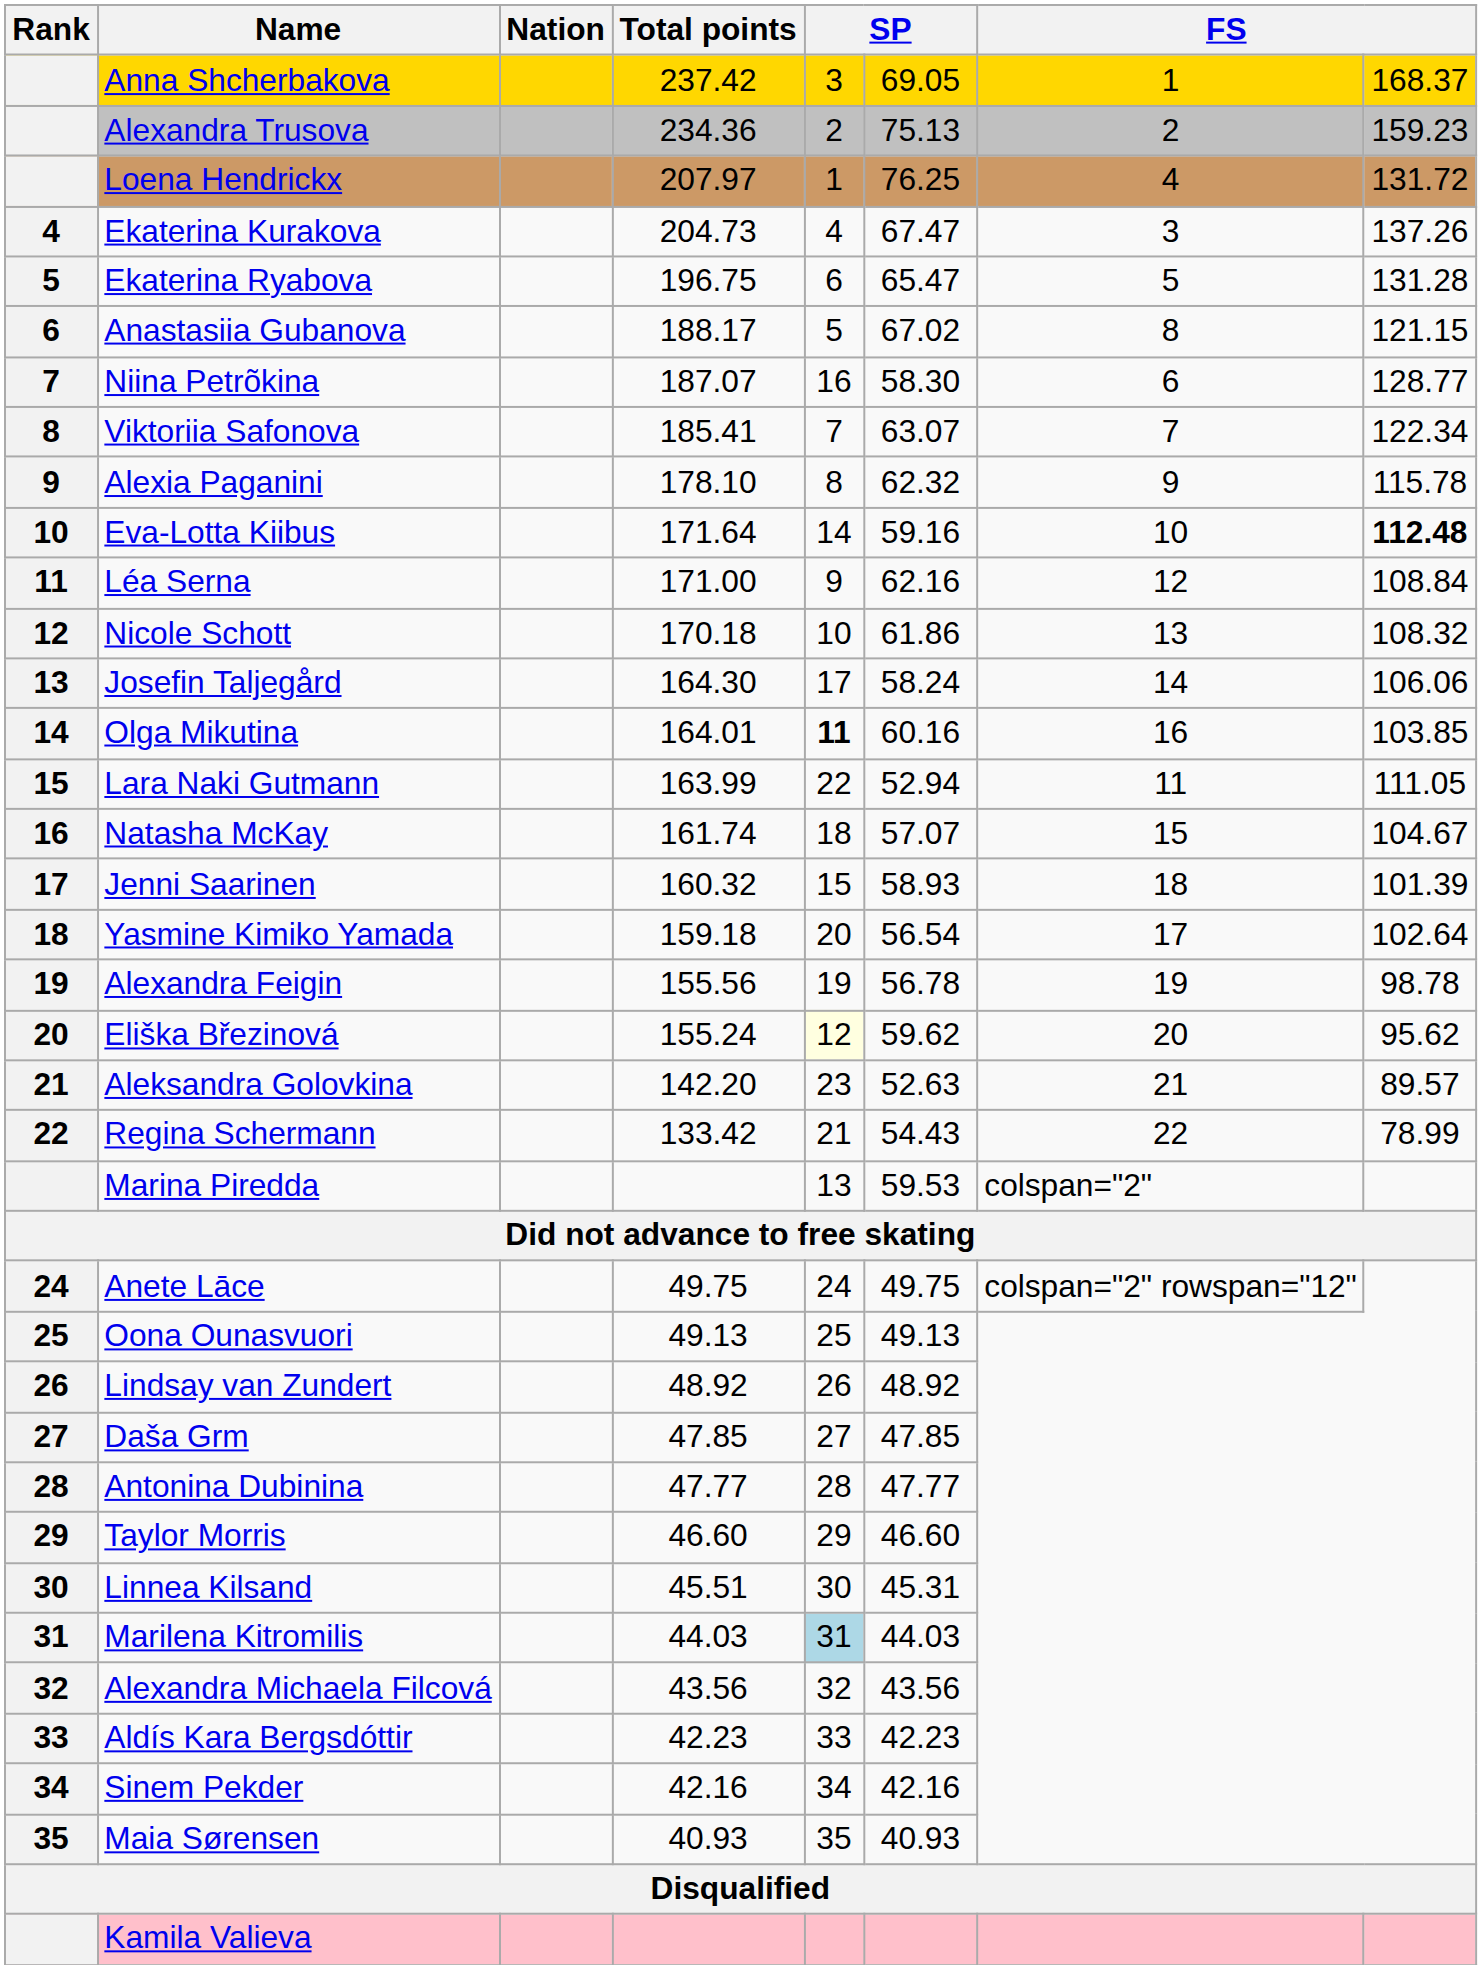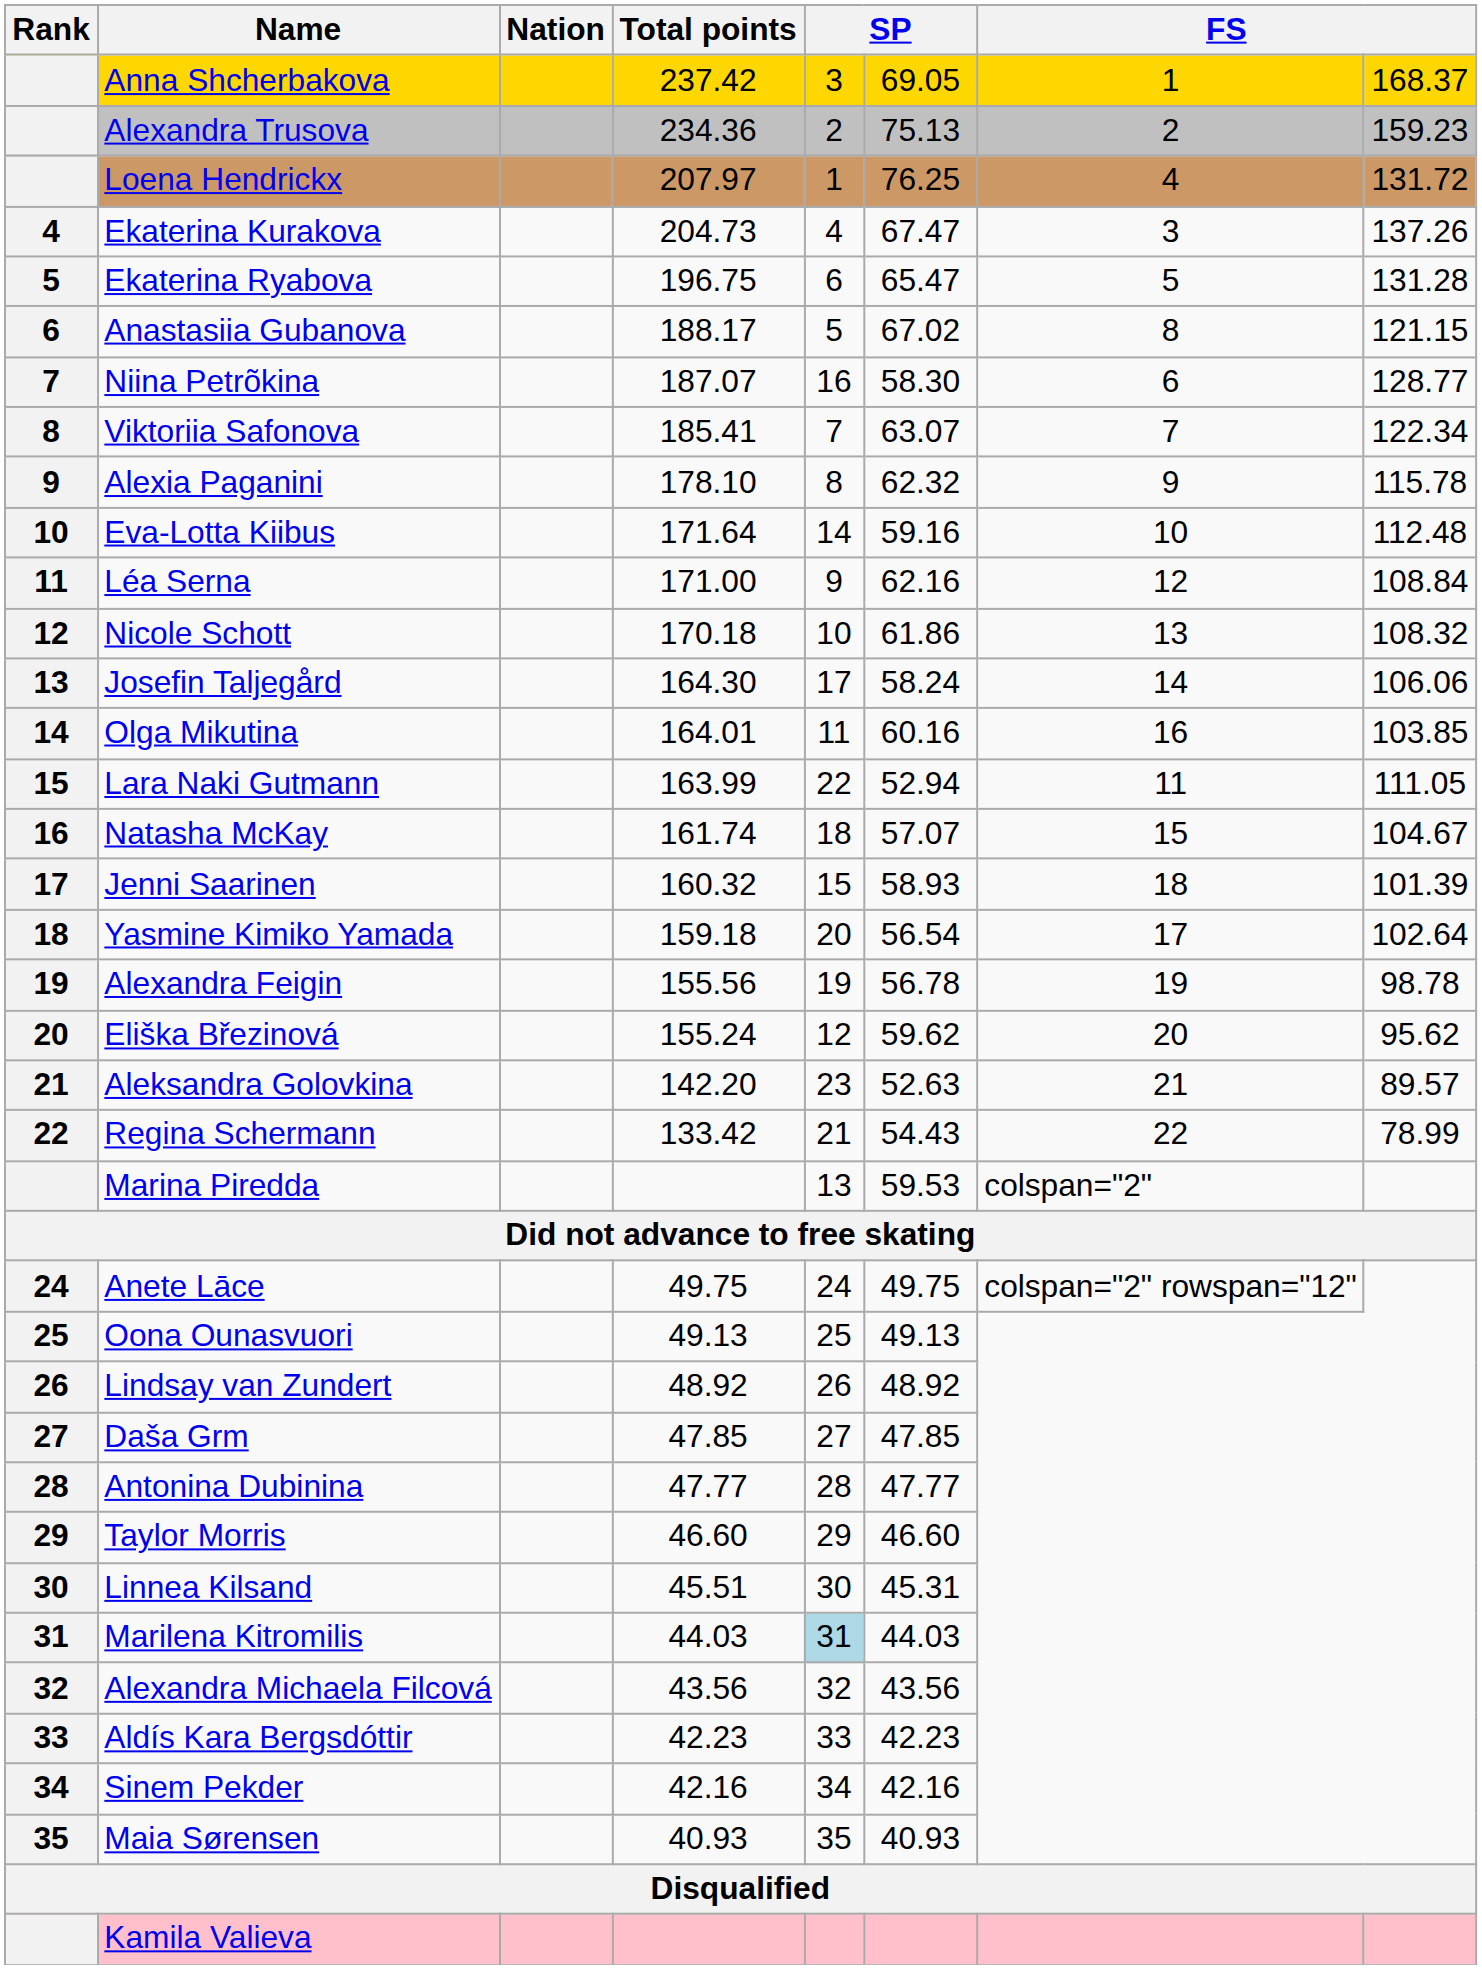(1420, 532) bold -> (1420, 532) normal
(834, 733) bold -> (834, 733) normal
(834, 1034) lightyellow background -> (834, 1034) no background
